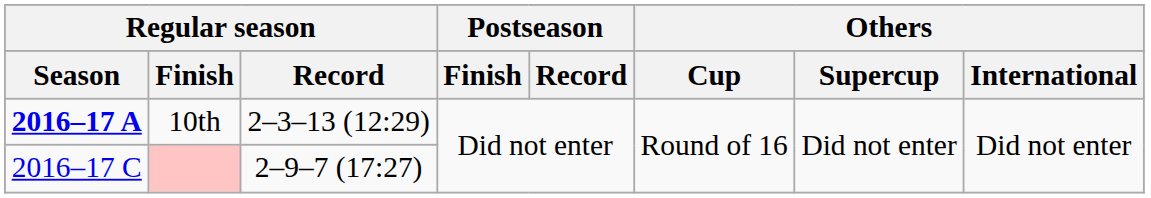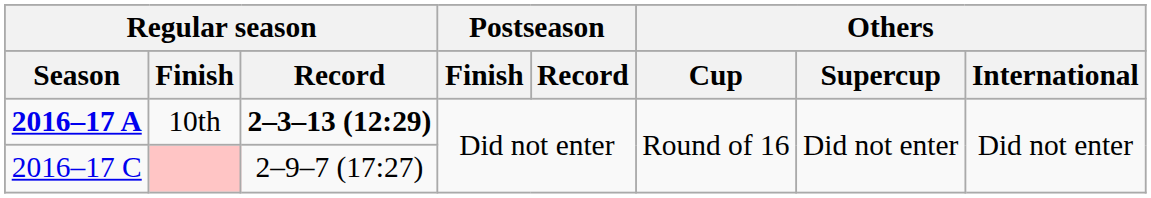(339, 121) normal -> (339, 121) bold
